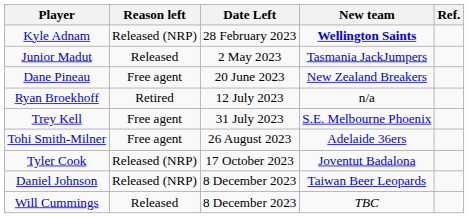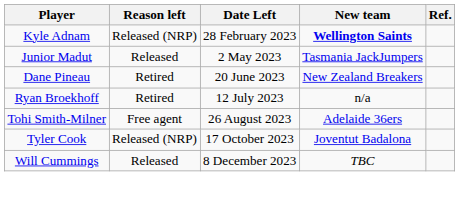(155, 77) Free agent -> (155, 77) Retired
- row: (57, 118)
- row: (57, 181)
